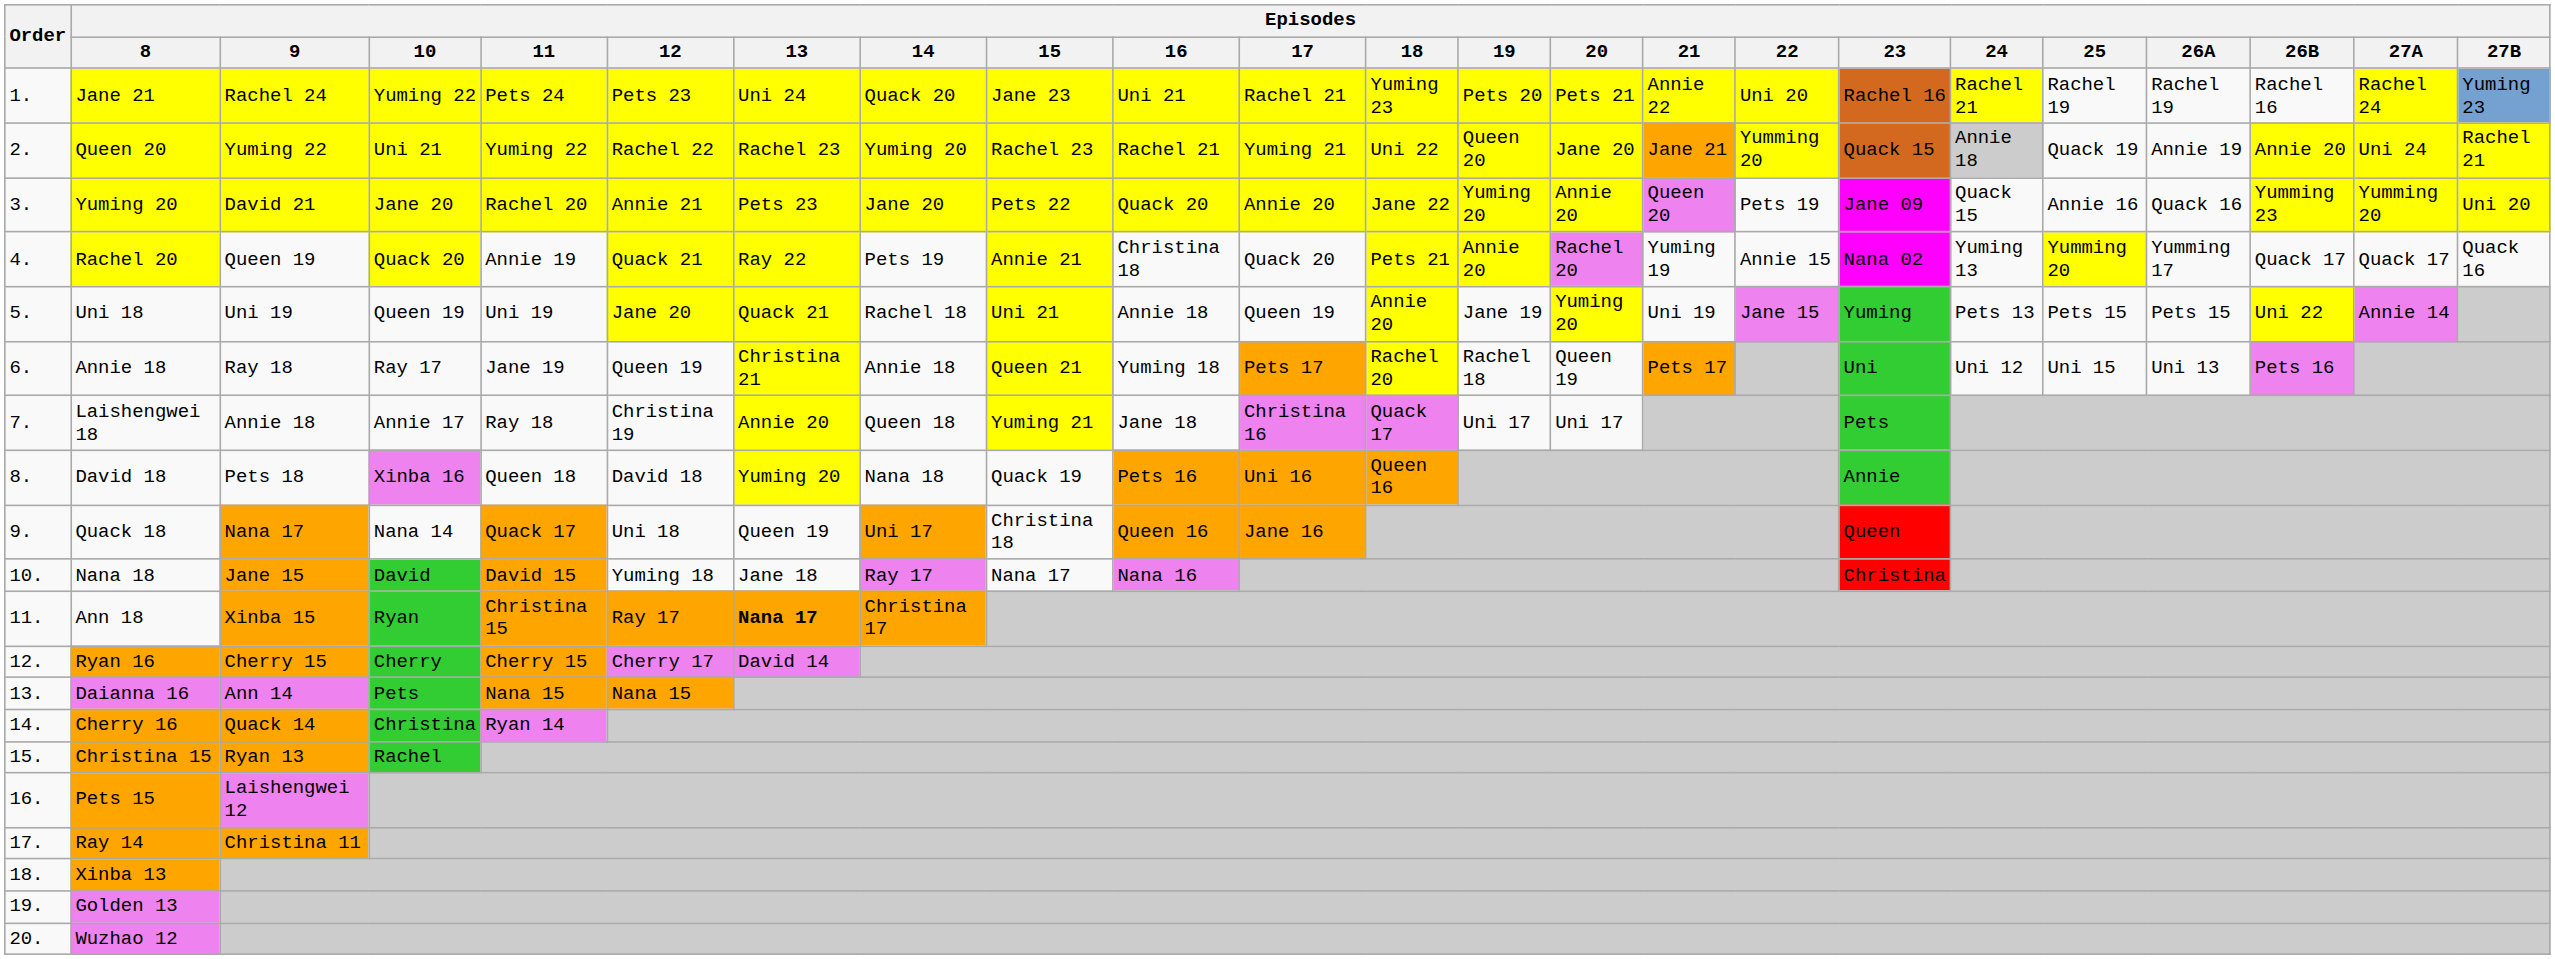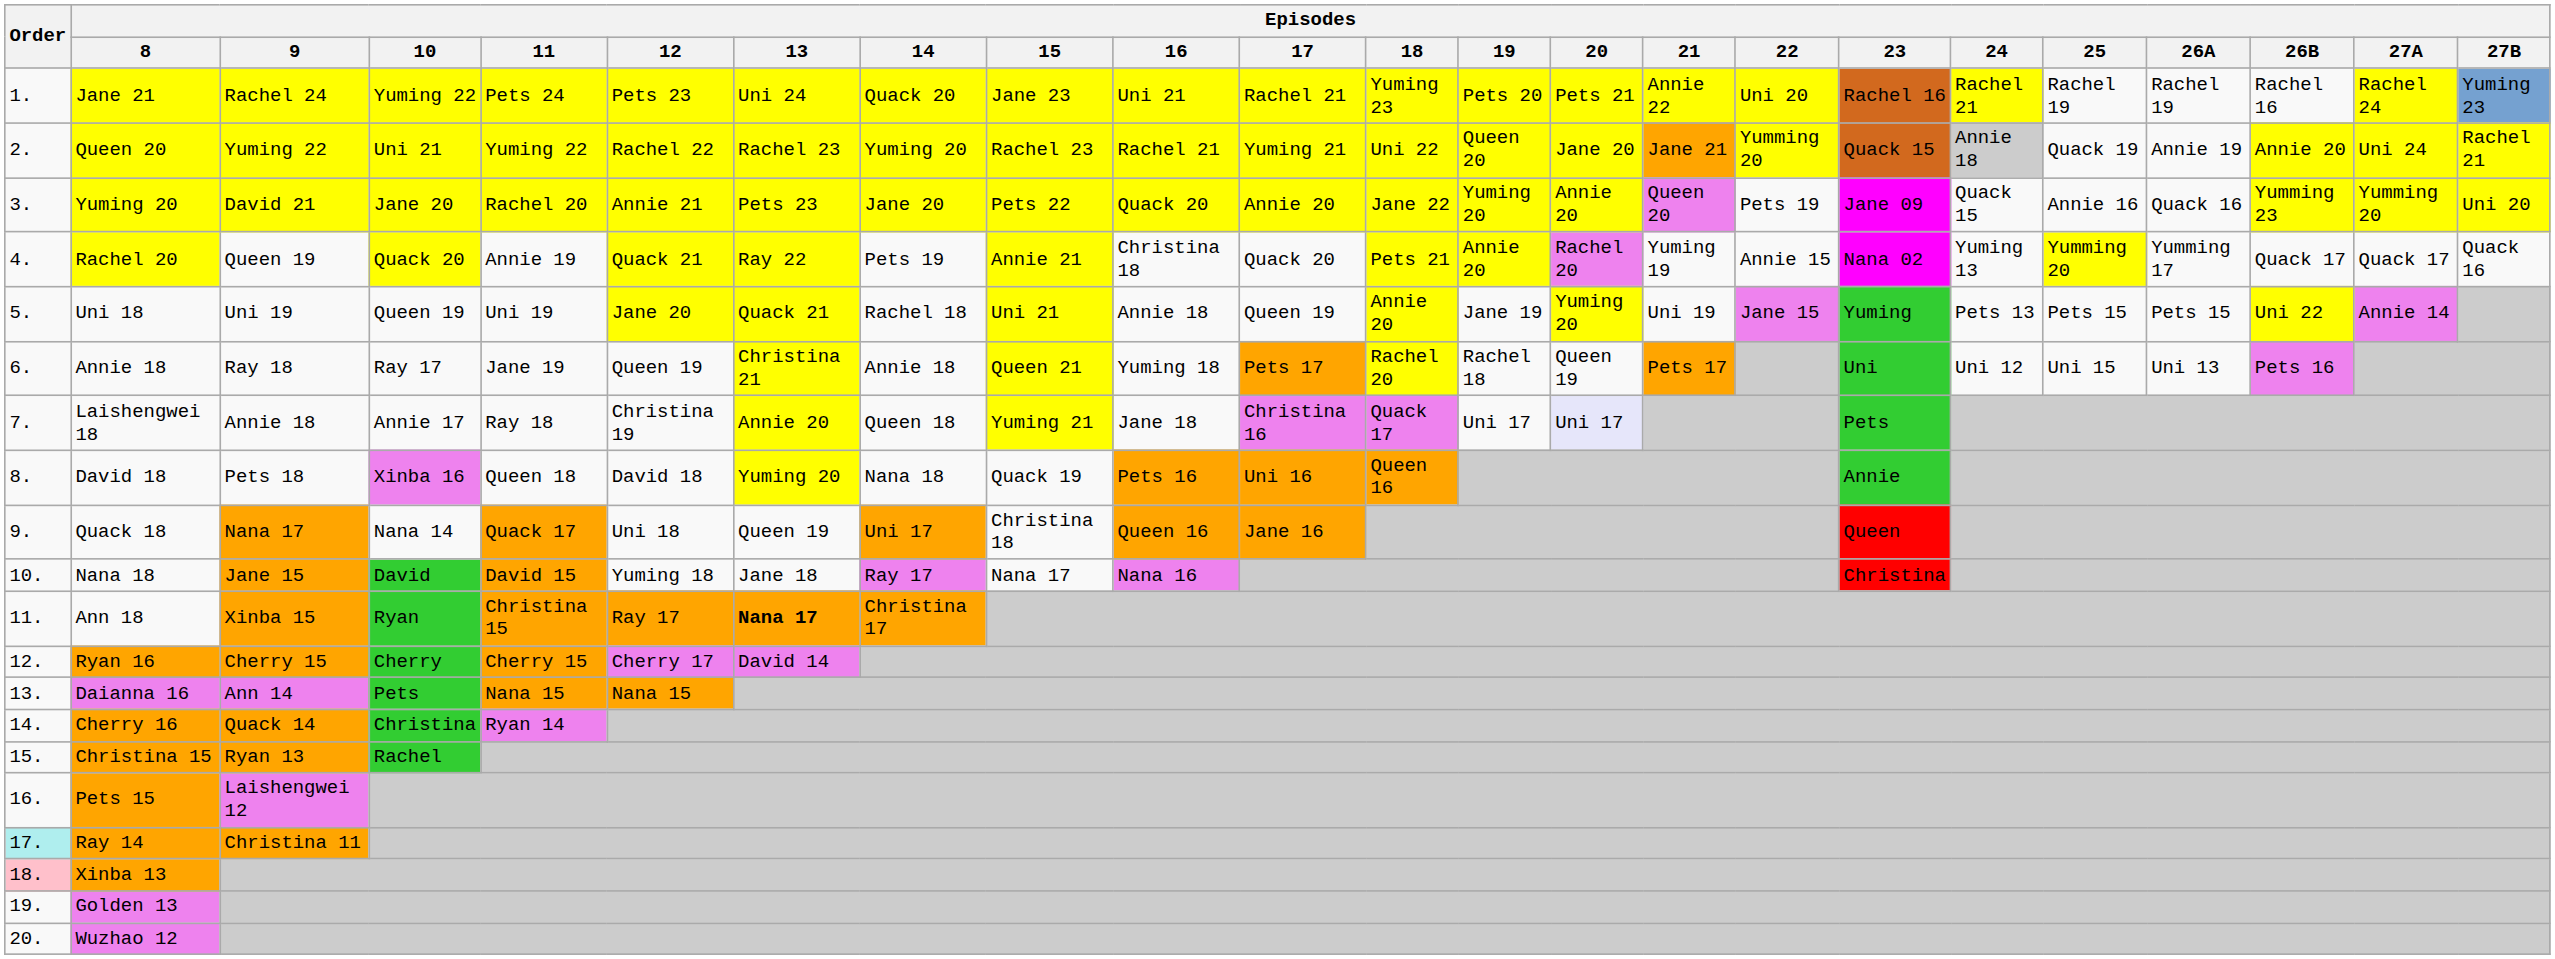(1589, 423) no background -> (1589, 423) lavender background
(26, 843) no background -> (26, 843) paleturquoise background
(26, 875) no background -> (26, 875) pink background
